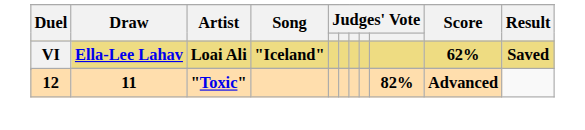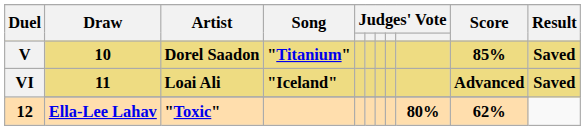+ row: (212, 55)
(129, 55) Ella-Lee Lahav -> (103, 83) 11
(463, 55) 62% -> (489, 83) Advanced
(129, 83) 11 -> (103, 111) Ella-Lee Lahav
(397, 83) 82% -> (423, 111) 80%
(463, 83) Advanced -> (489, 111) 62%
